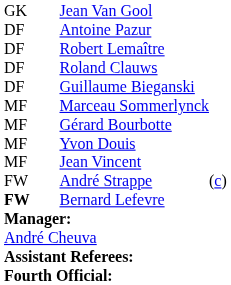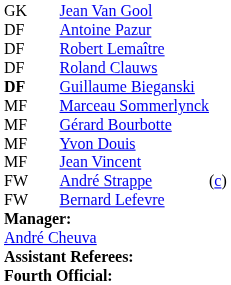(14, 86) normal -> (15, 86) bold
(17, 200) bold -> (16, 200) normal
